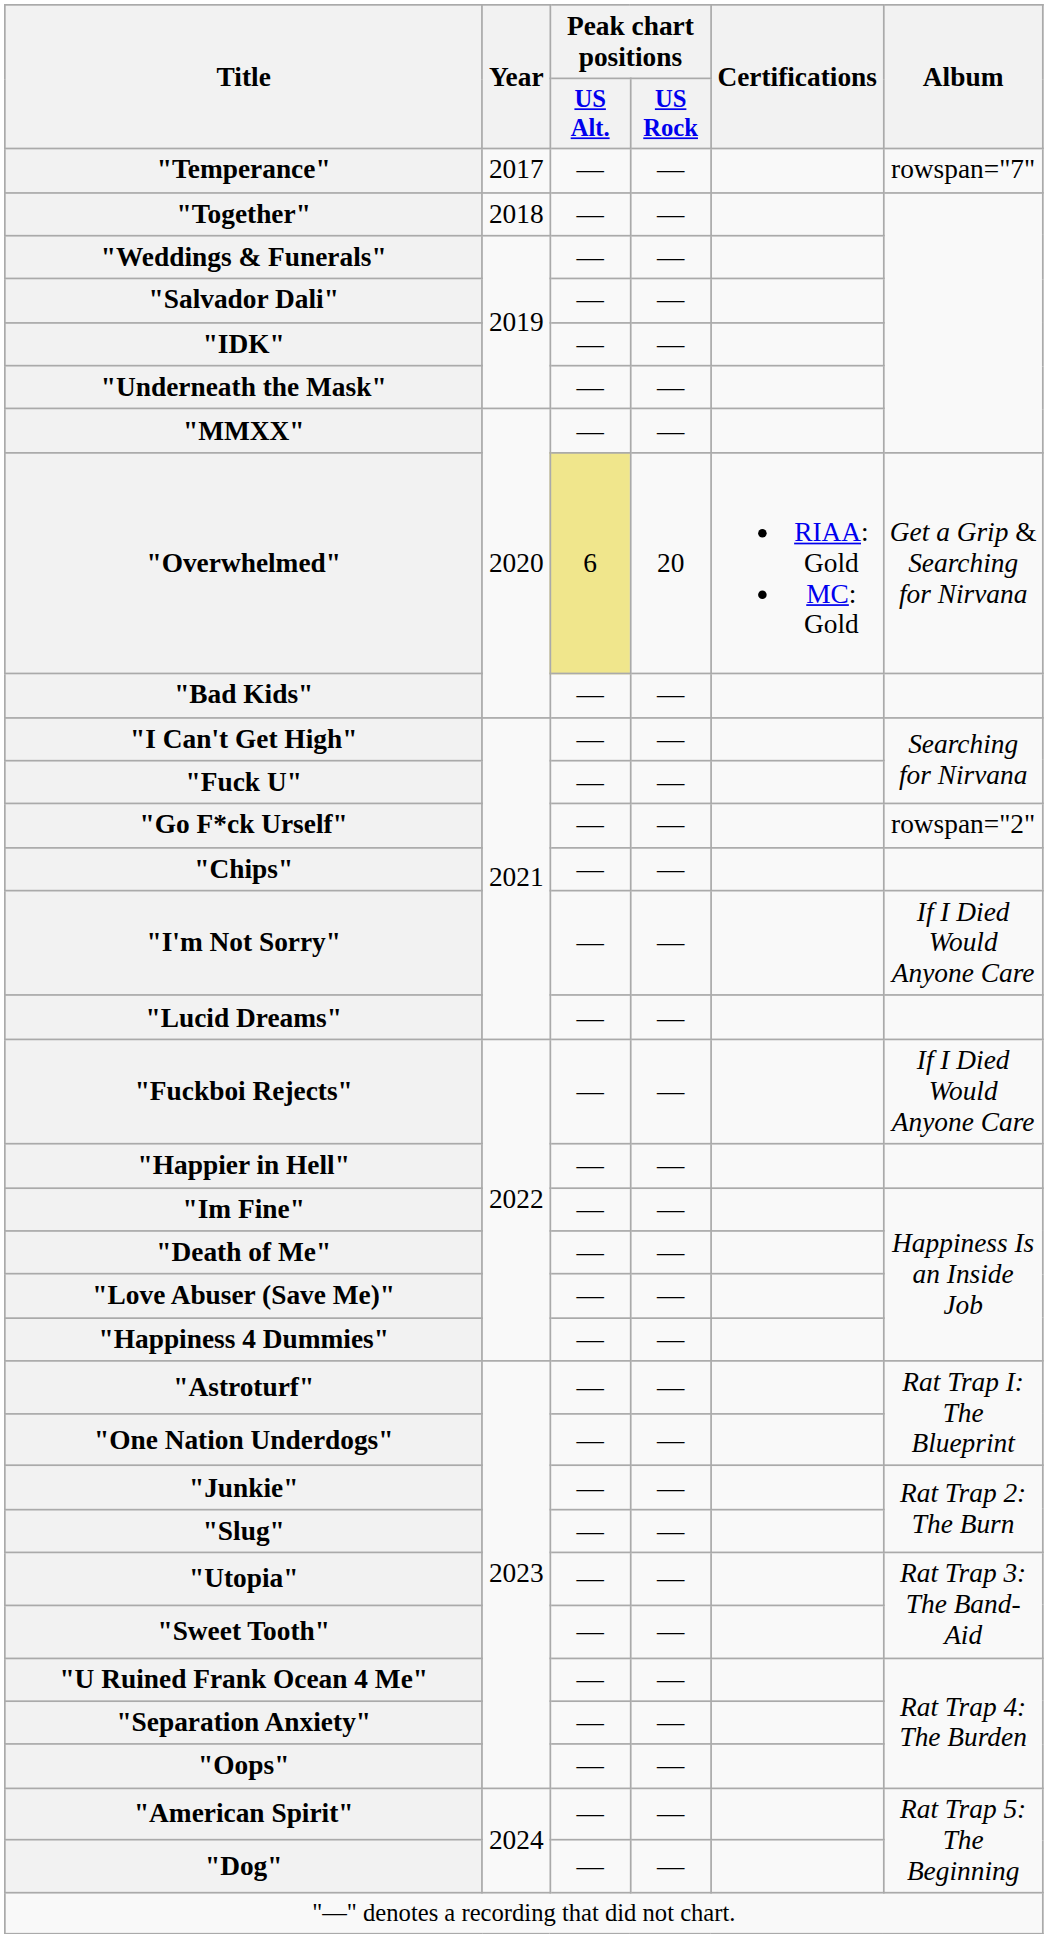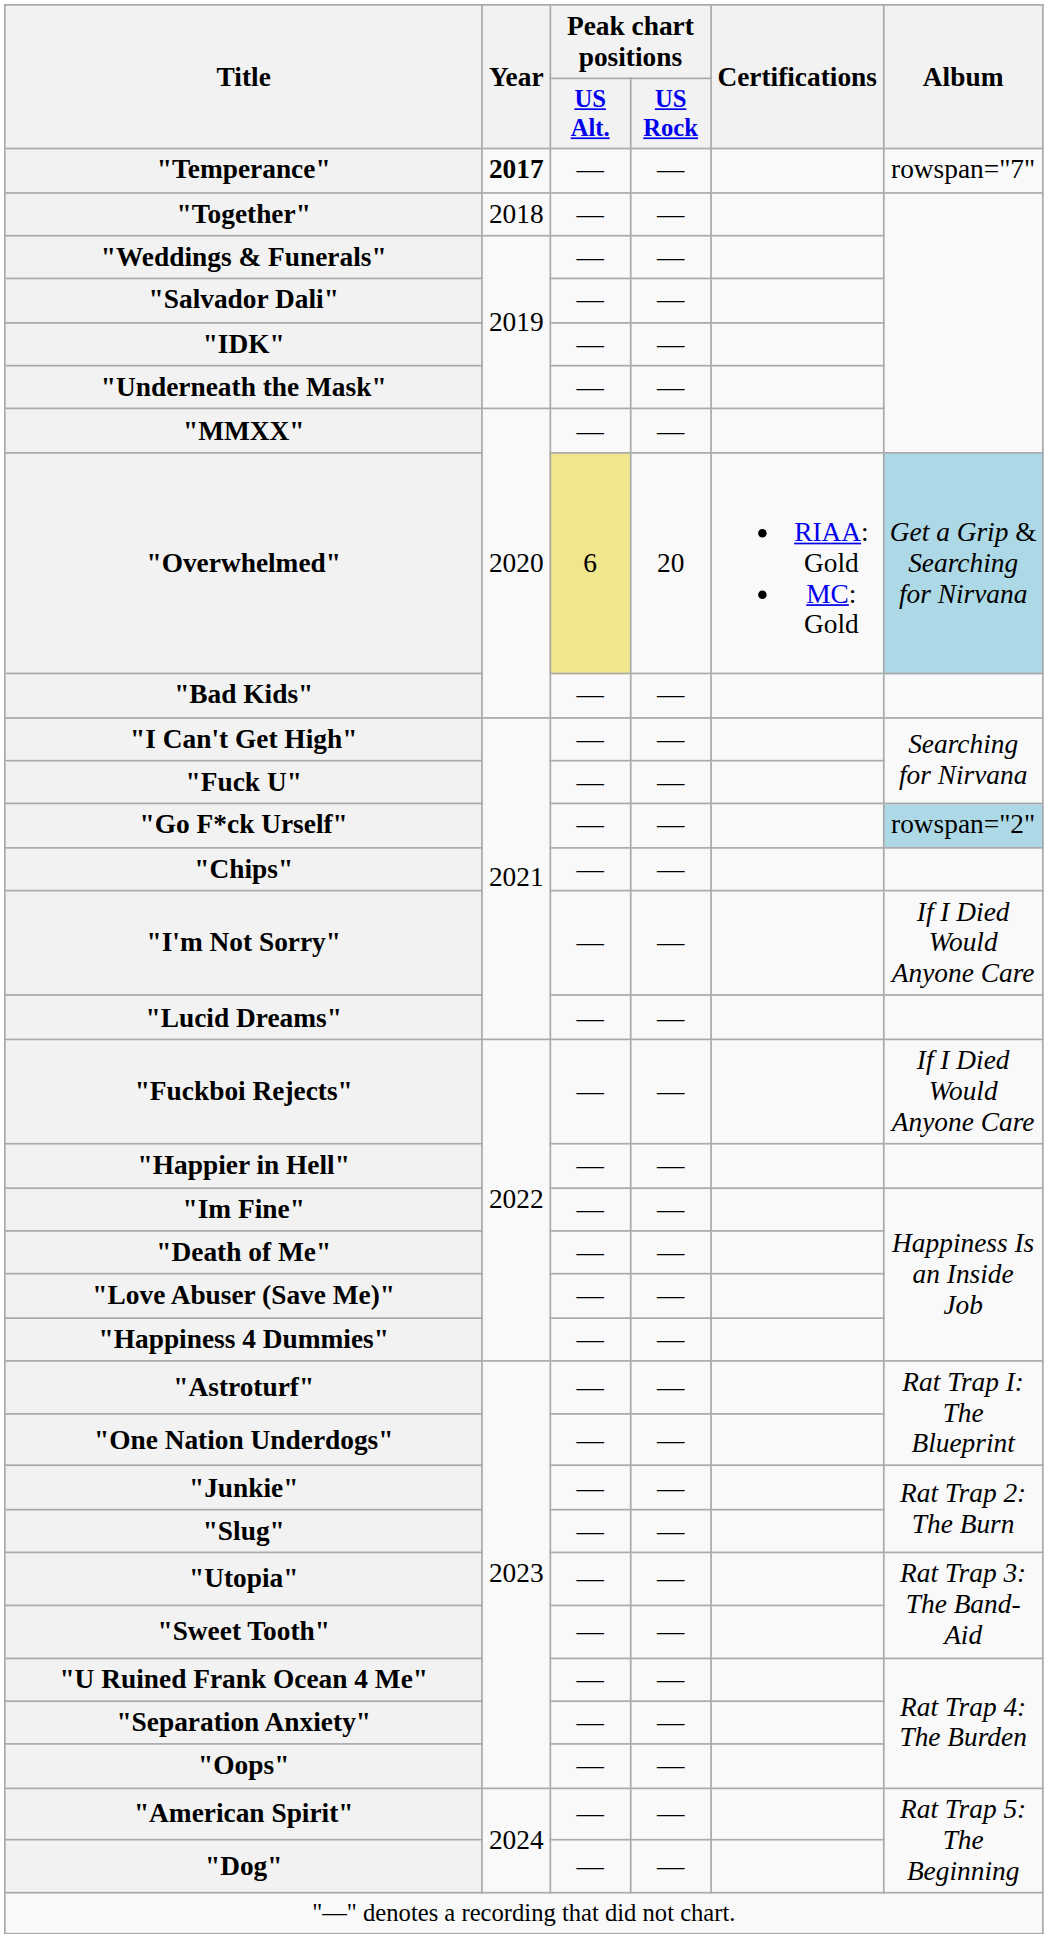(516, 170) normal -> (516, 170) bold
(963, 562) no background -> (963, 562) lightblue background
(963, 825) no background -> (963, 825) lightblue background
